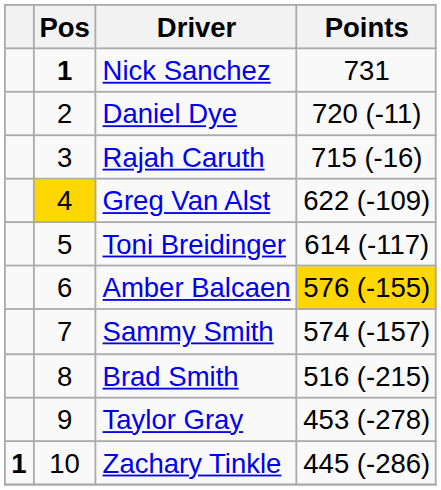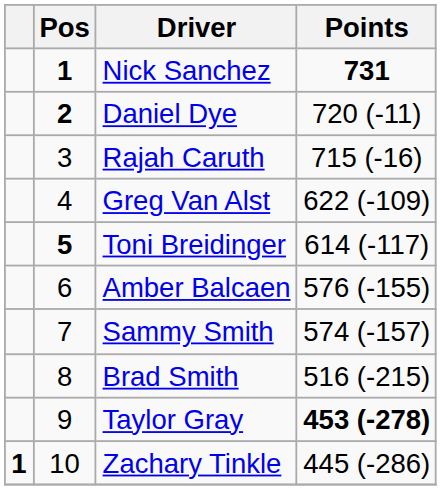(367, 70) normal -> (367, 70) bold
(65, 114) normal -> (65, 114) bold
(65, 201) gold background -> (65, 201) no background
(65, 245) normal -> (65, 245) bold
(367, 288) gold background -> (367, 288) no background
(367, 419) normal -> (367, 419) bold
